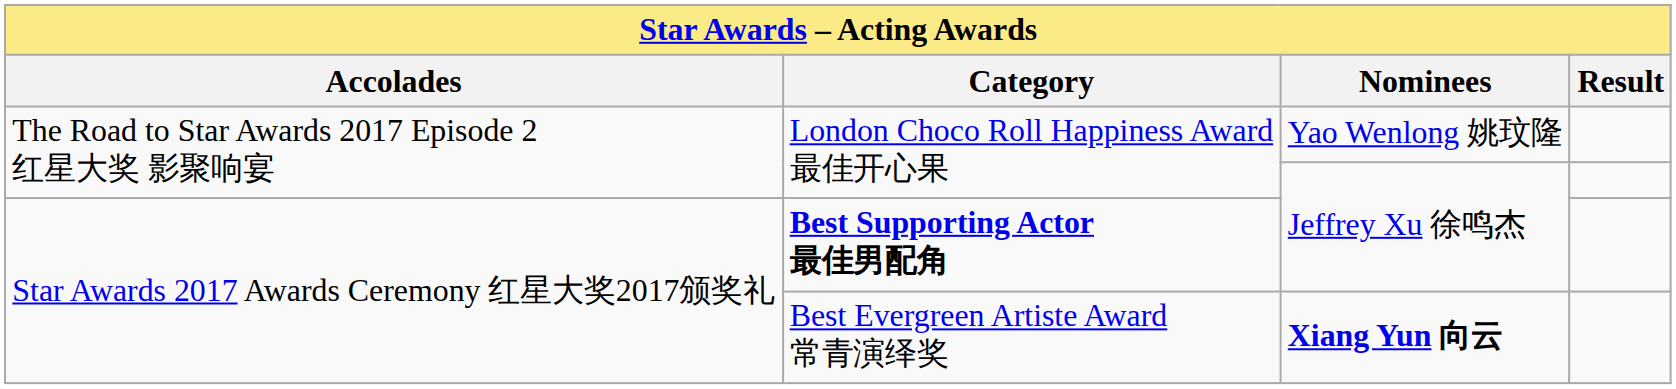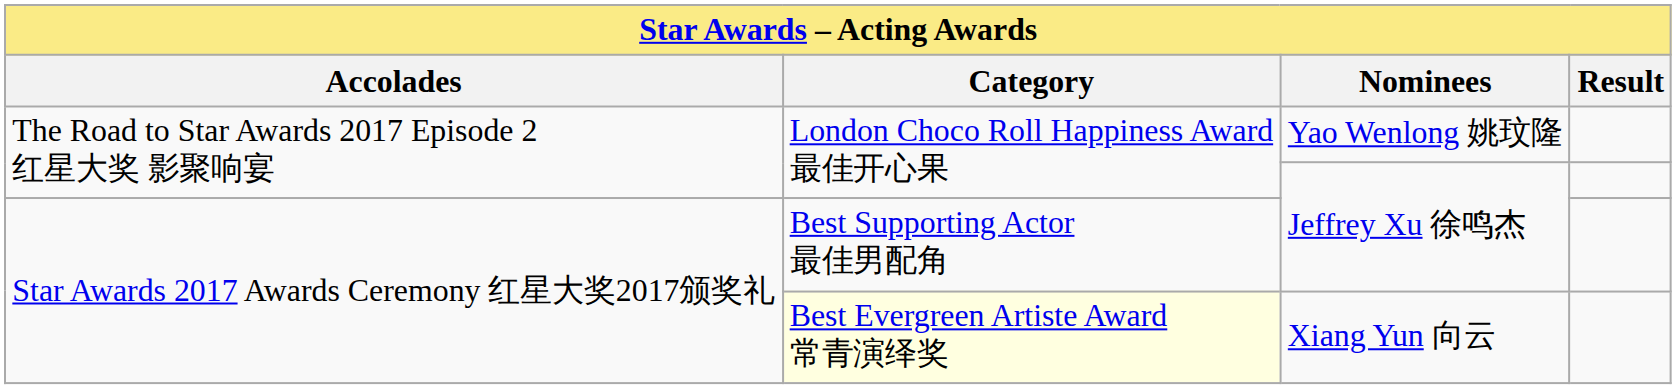(942, 241) bold -> (932, 241) normal
(978, 334) no background -> (978, 334) lightyellow background
(1395, 335) bold -> (1392, 335) normal
